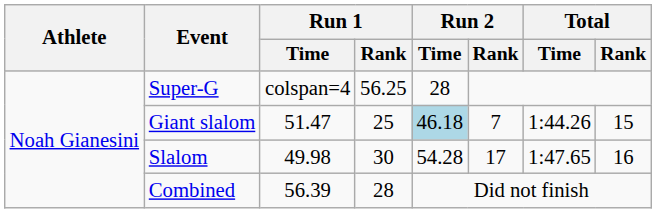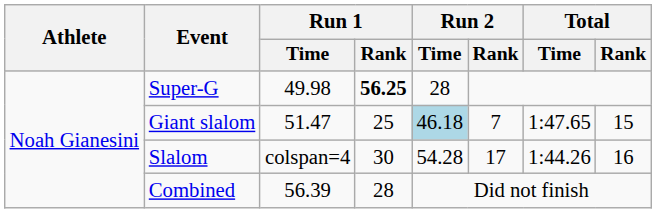(308, 88) colspan=4 -> (308, 88) 49.98
(383, 88) normal -> (383, 88) bold
(559, 122) 1:44.26 -> (559, 122) 1:47.65
(308, 156) 49.98 -> (308, 156) colspan=4
(559, 156) 1:47.65 -> (559, 156) 1:44.26
